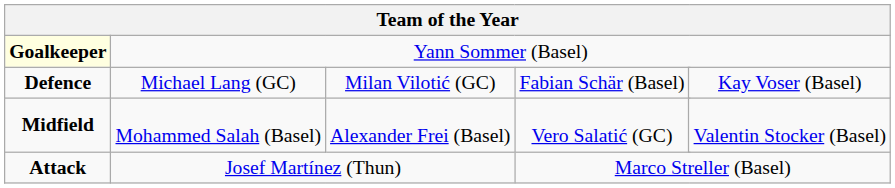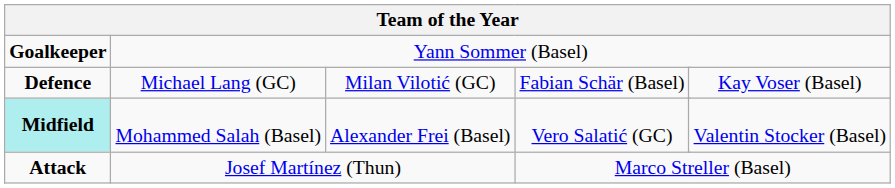(58, 51) lightyellow background -> (58, 51) no background
(58, 124) no background -> (58, 124) paleturquoise background
